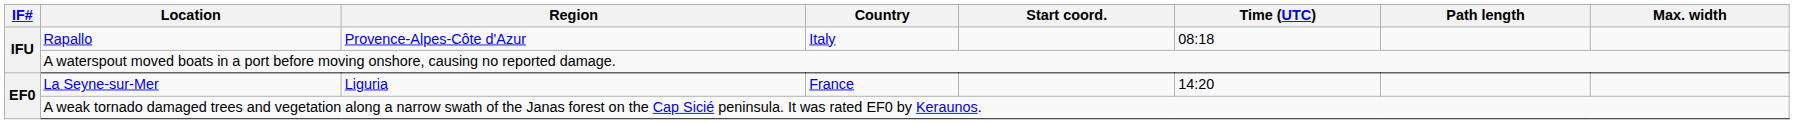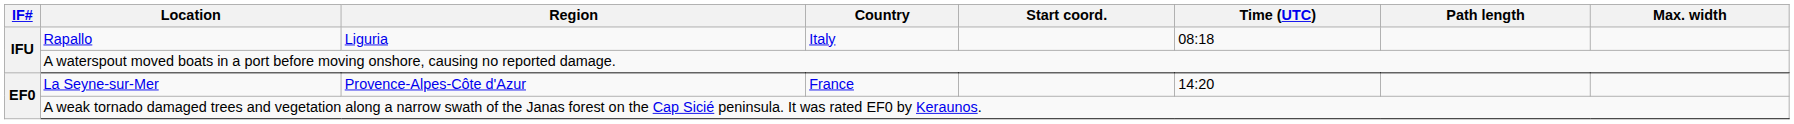(435, 38) Provence-Alpes-Côte d'Azur -> (366, 38) Liguria
(366, 84) Liguria -> (435, 84) Provence-Alpes-Côte d'Azur
